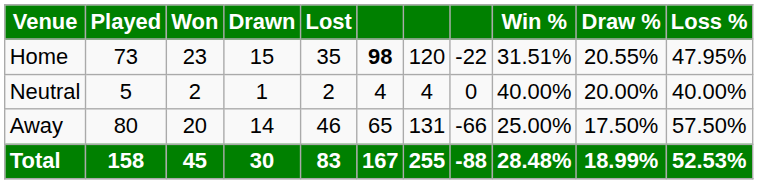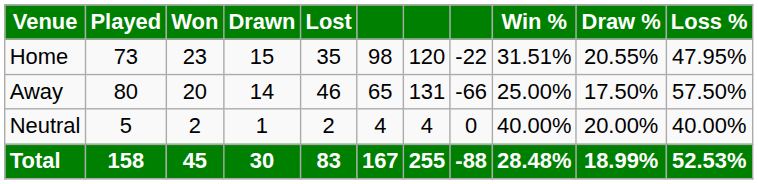(380, 56) bold -> (380, 56) normal
rows swapped: (36, 126) <-> (45, 91)
